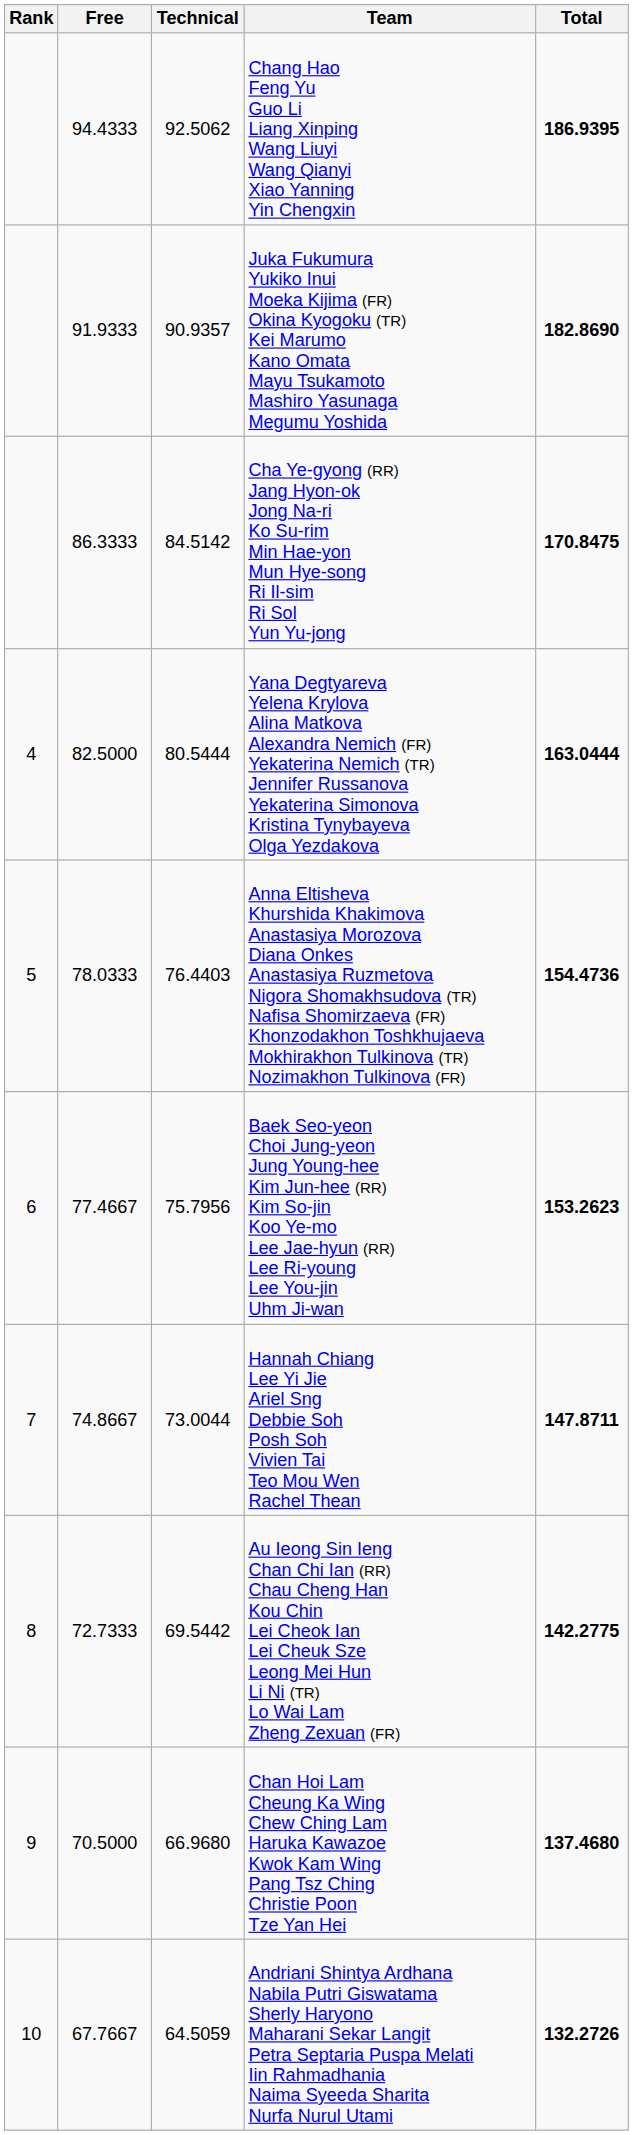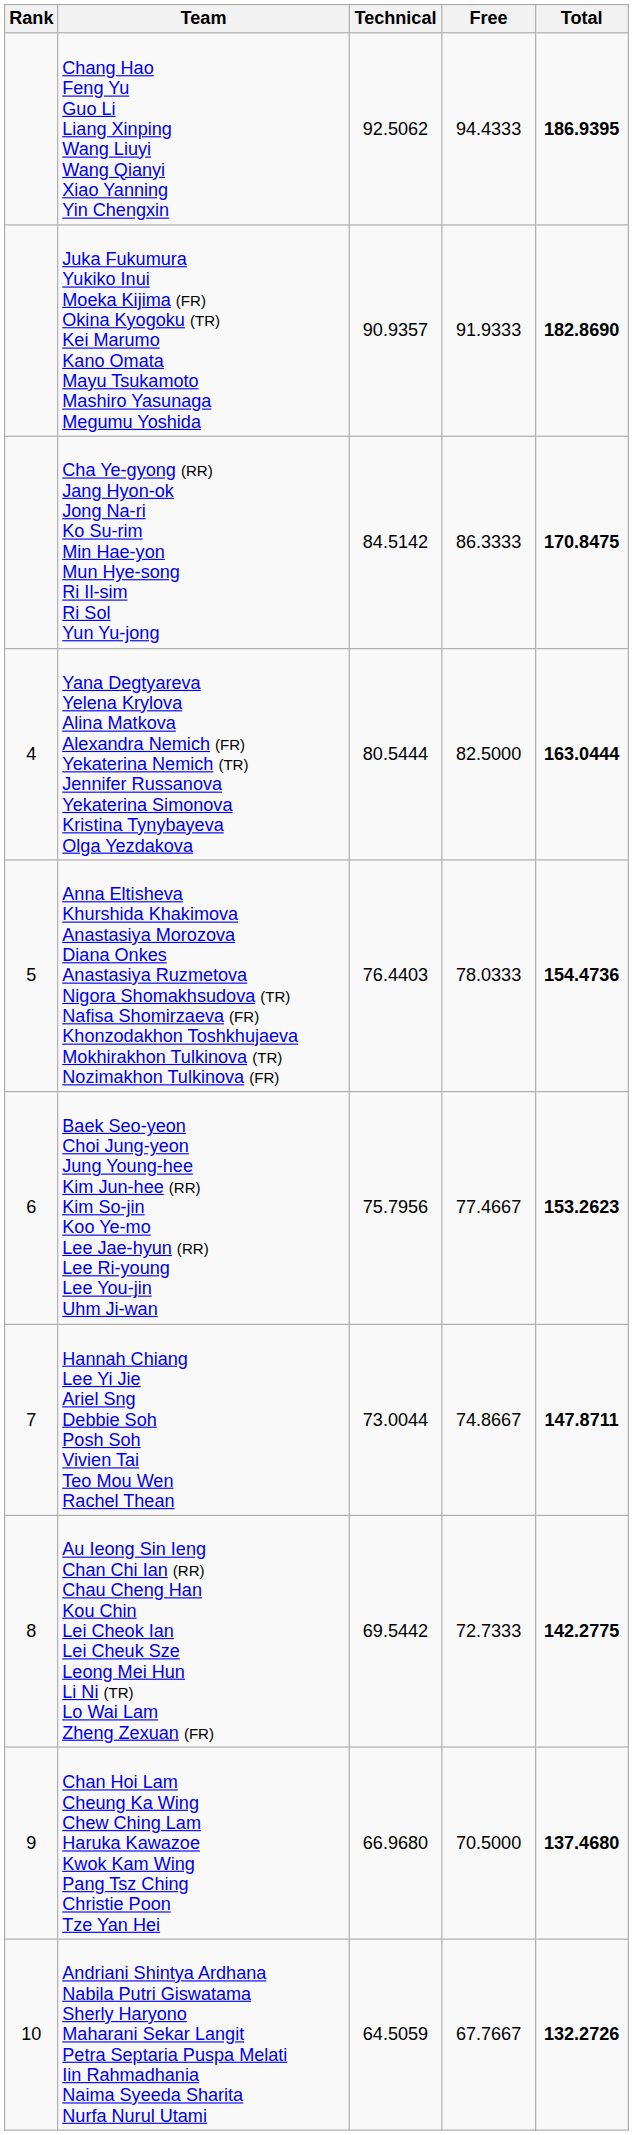columns swapped: (390, 18) <-> (105, 18)
